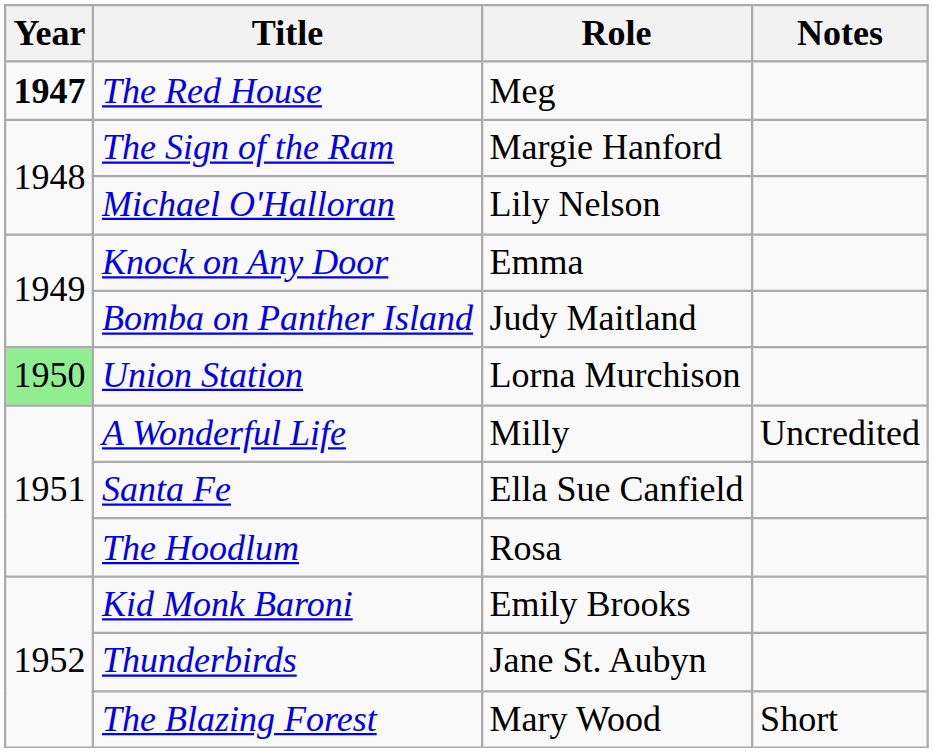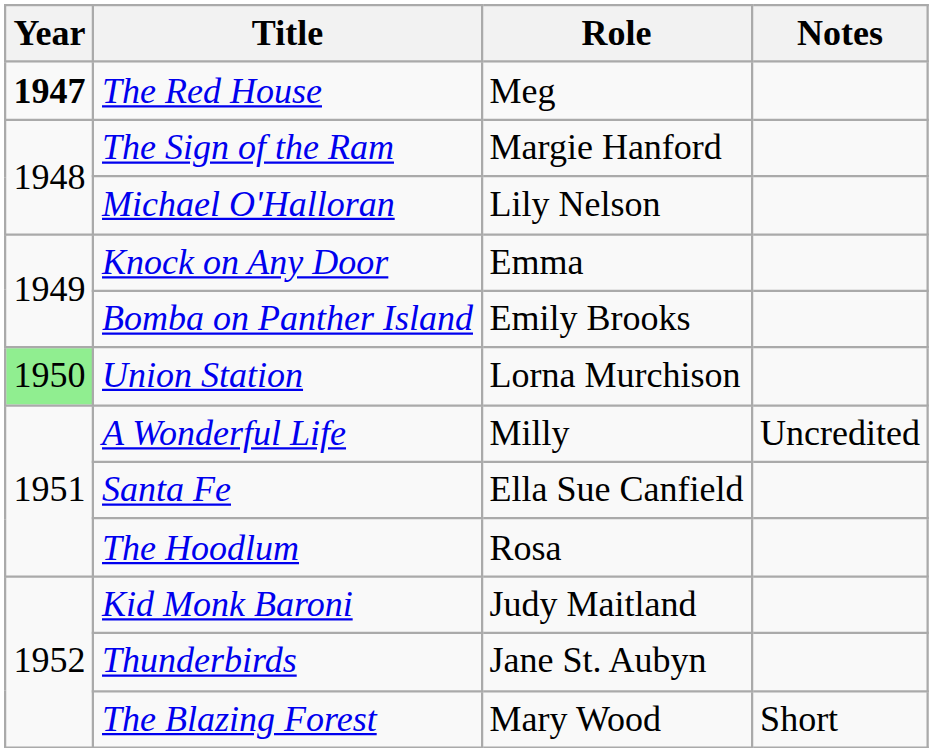(593, 318) Judy Maitland -> (590, 318) Emily Brooks
(590, 603) Emily Brooks -> (593, 603) Judy Maitland
